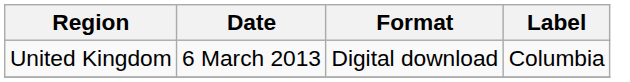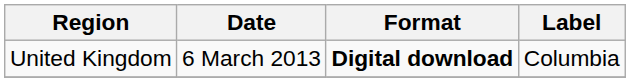(415, 58) normal -> (422, 58) bold
